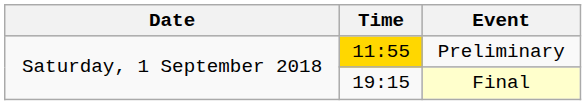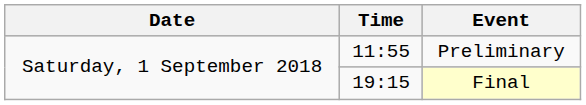(381, 52) gold background -> (381, 52) no background
